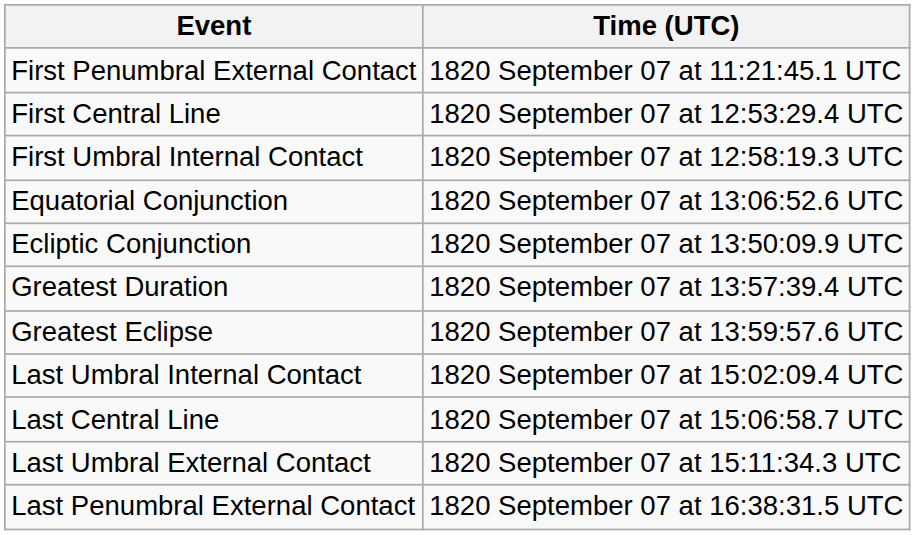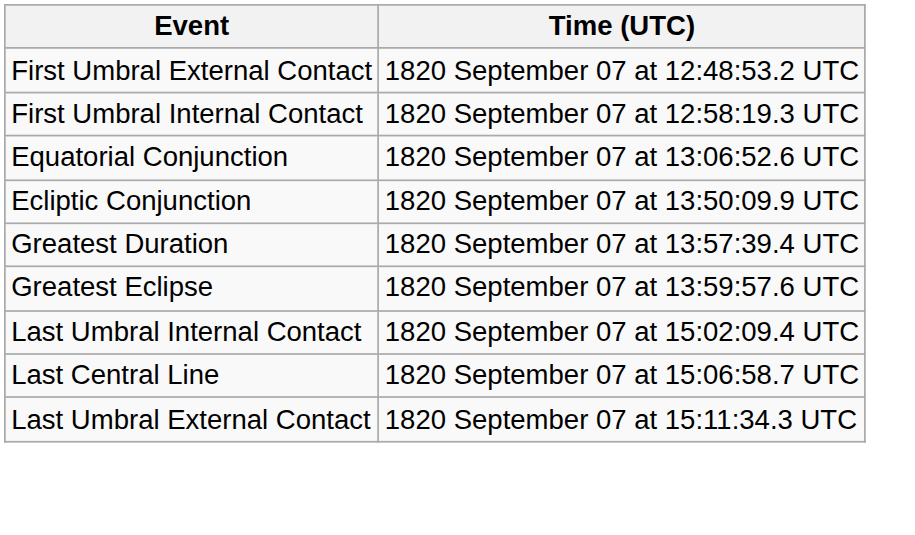- row: (214, 69)
+ row: (192, 69)
- row: (116, 113)
- row: (213, 506)
